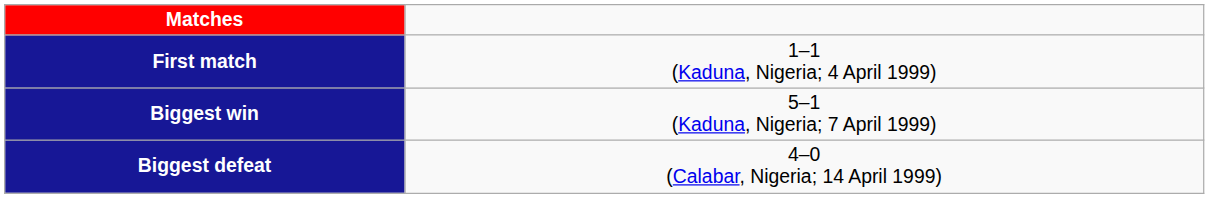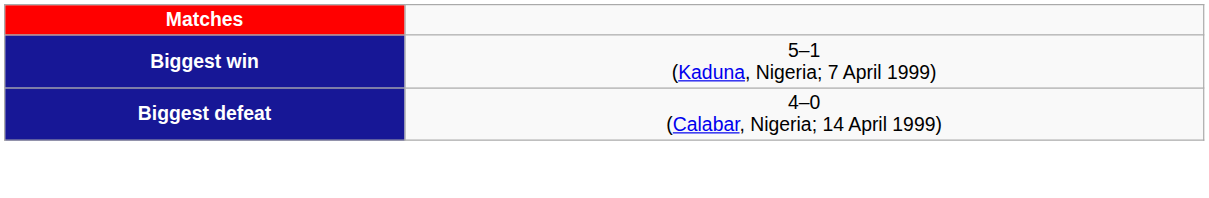- row: (205, 61)
